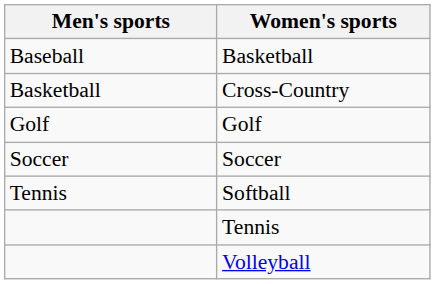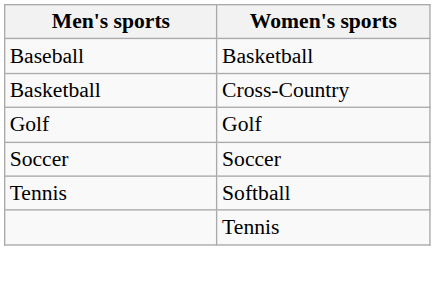- row: (266, 261)
